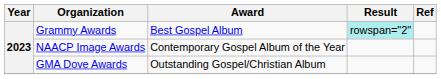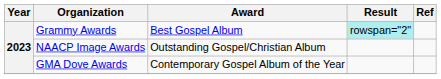(248, 47) Contemporary Gospel Album of the Year -> (238, 47) Outstanding Gospel/Christian Album
(238, 64) Outstanding Gospel/Christian Album -> (248, 64) Contemporary Gospel Album of the Year
